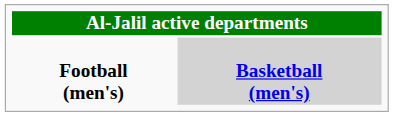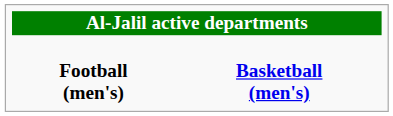(279, 82) lightgrey background -> (279, 82) no background
